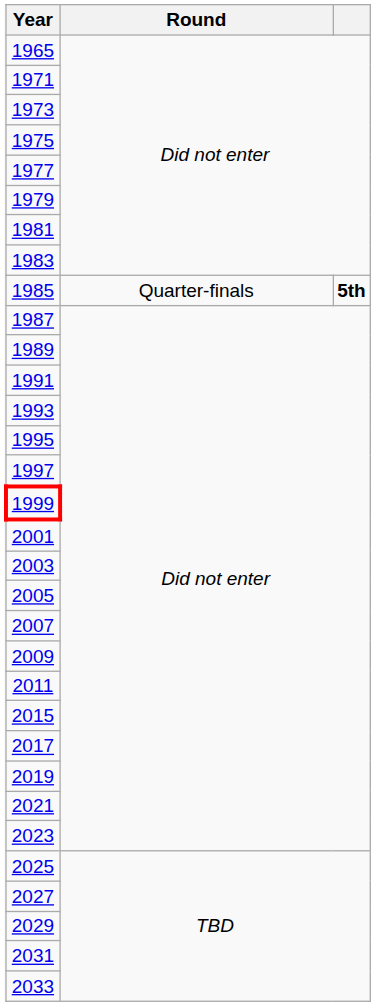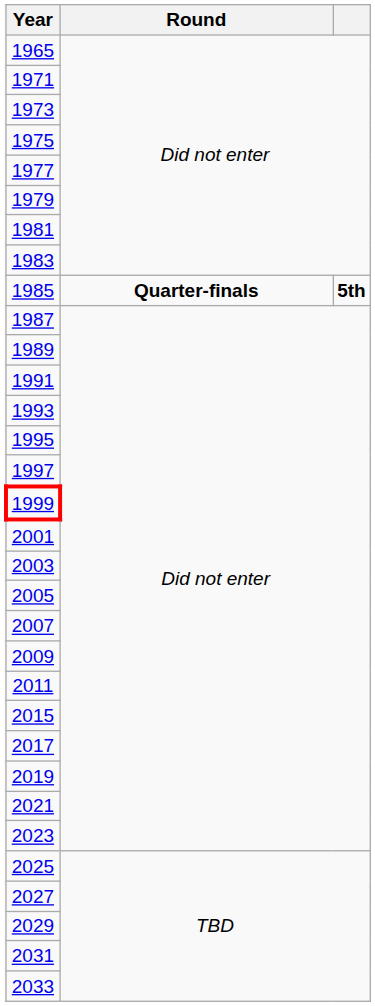(196, 290) normal -> (196, 290) bold
